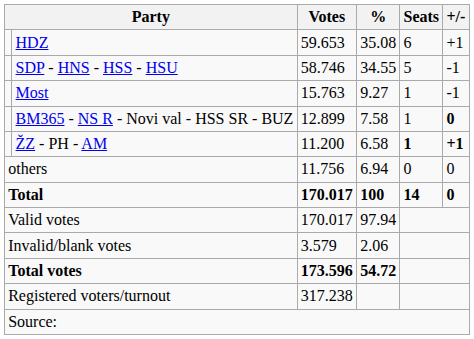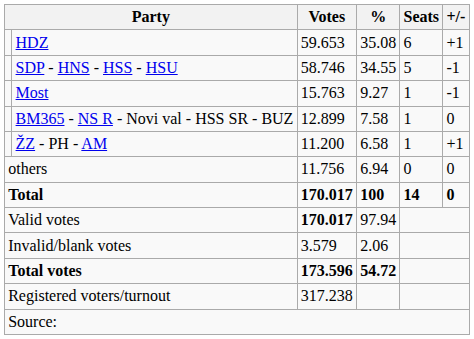(450, 118) bold -> (450, 118) normal
(408, 144) bold -> (408, 144) normal
(455, 144) bold -> (455, 144) normal
(327, 220) normal -> (327, 220) bold
